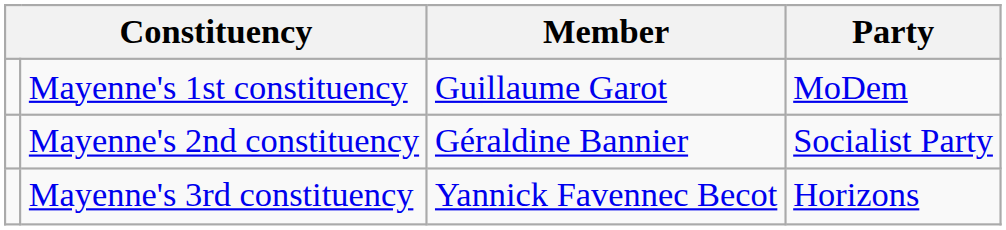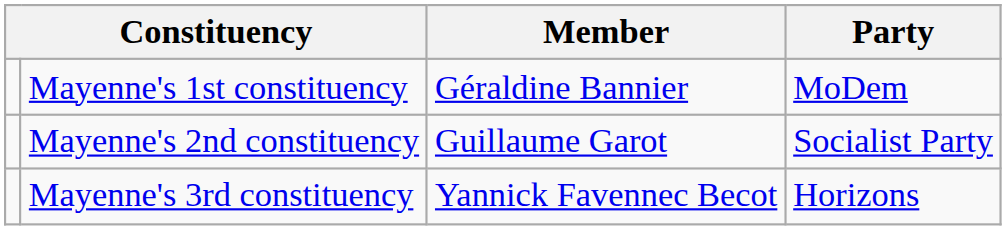(551, 86) Guillaume Garot -> (562, 86) Géraldine Bannier
(562, 140) Géraldine Bannier -> (551, 140) Guillaume Garot
